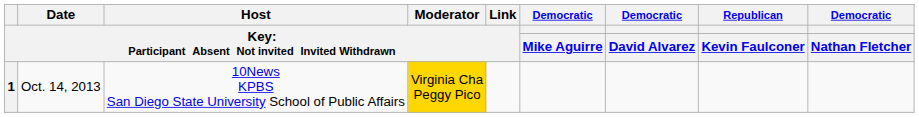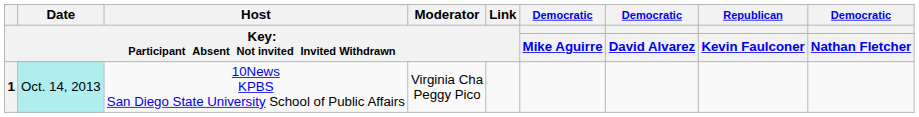(61, 87) no background -> (61, 87) paleturquoise background
(447, 87) gold background -> (447, 87) no background
